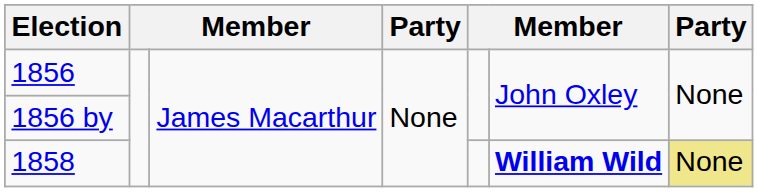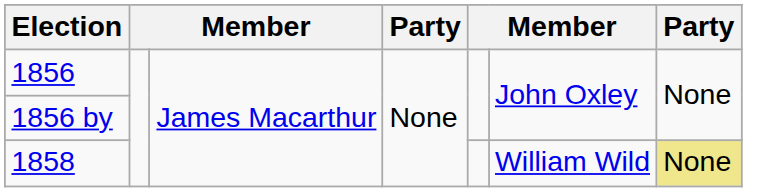(579, 162) bold -> (573, 162) normal
